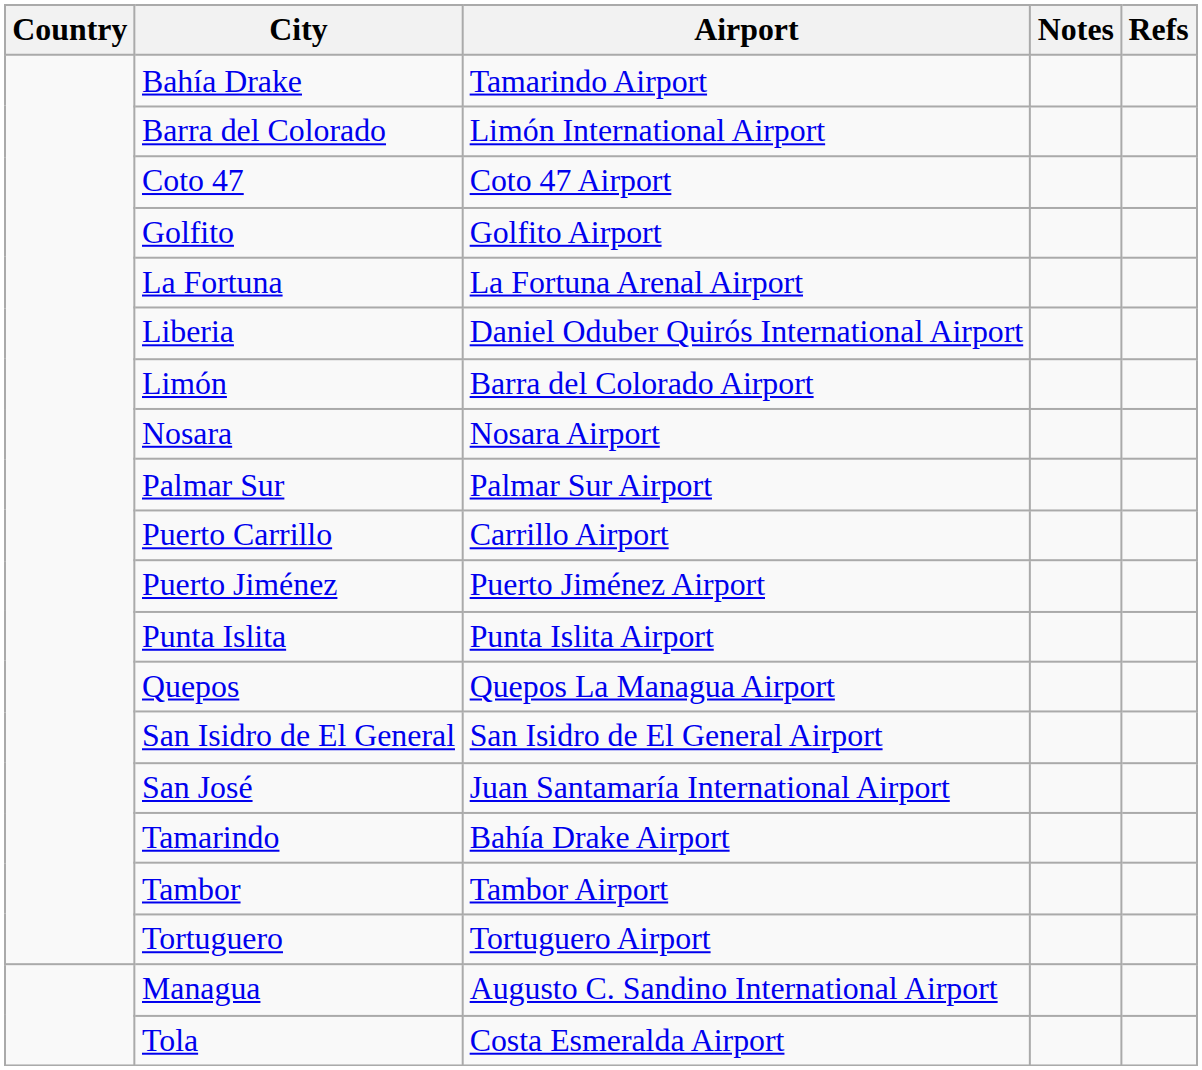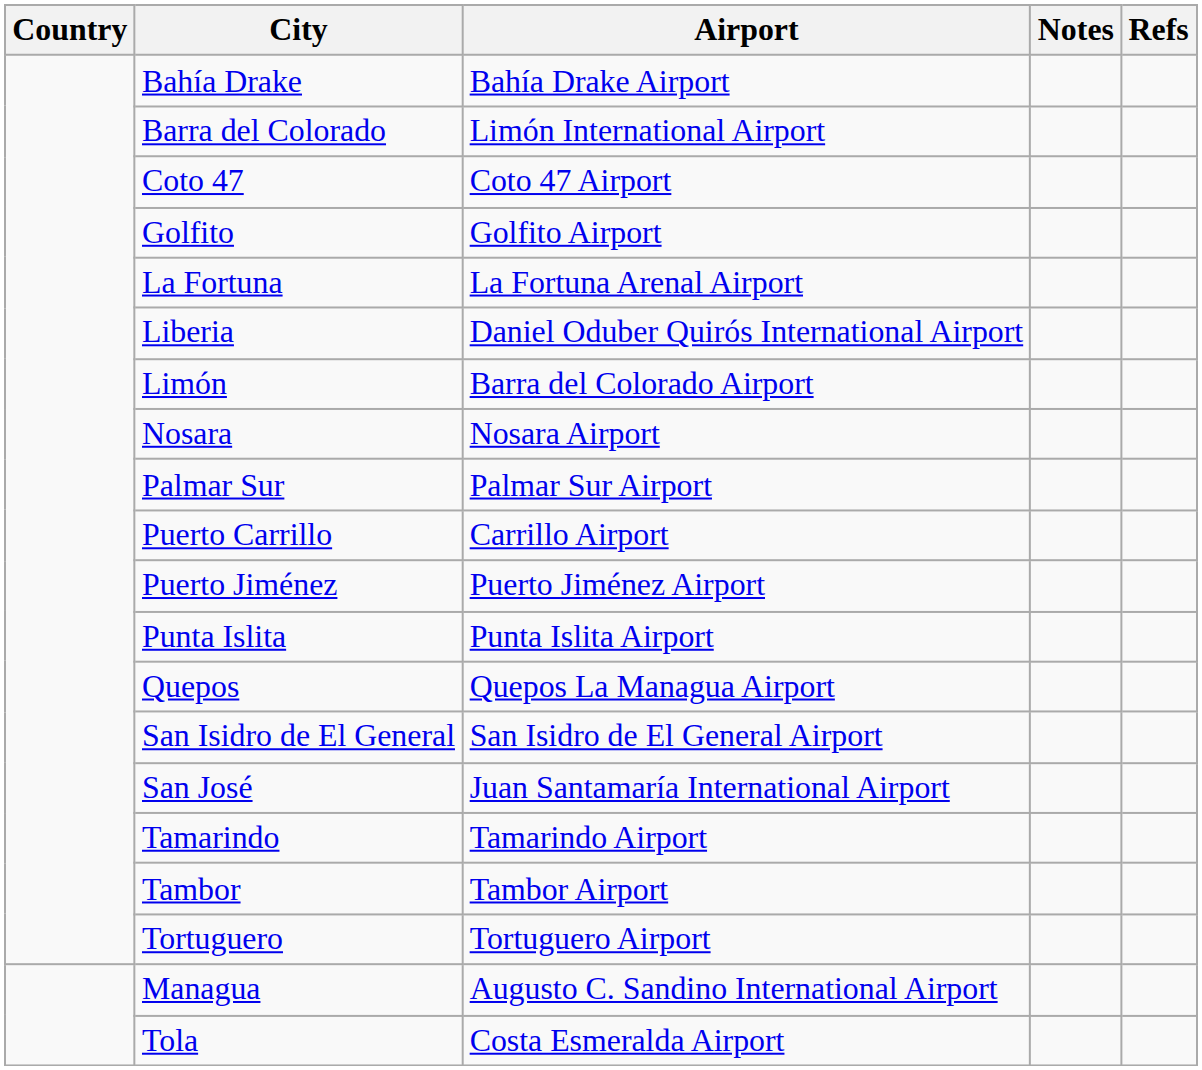(588, 80) Tamarindo Airport -> (600, 80) Bahía Drake Airport
(600, 837) Bahía Drake Airport -> (588, 837) Tamarindo Airport
